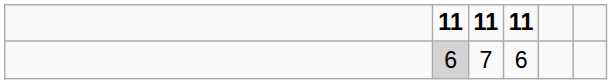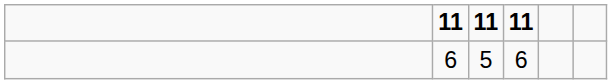(451, 59) lightgrey background -> (451, 59) no background
(486, 59) 7 -> (486, 59) 5
